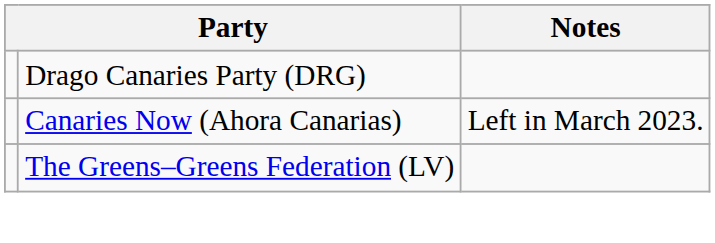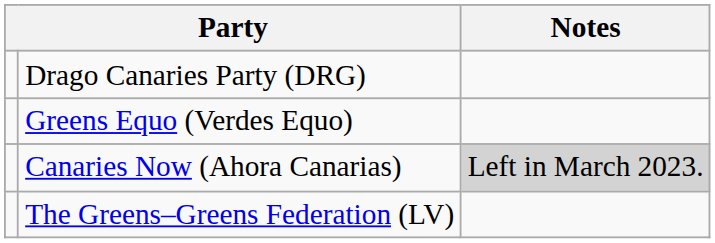+ row: (189, 120)
(586, 120) no background -> (586, 167) lightgrey background
